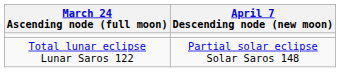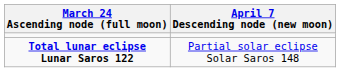(87, 52) normal -> (87, 52) bold
